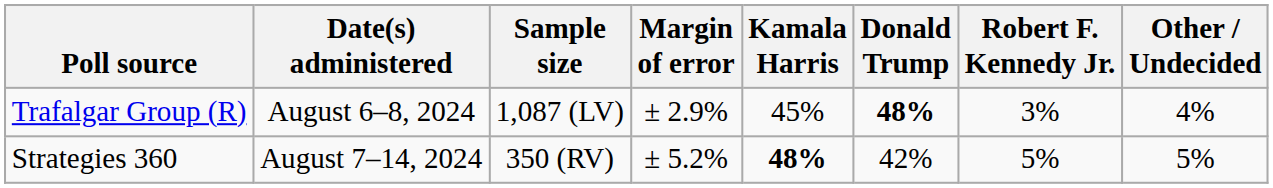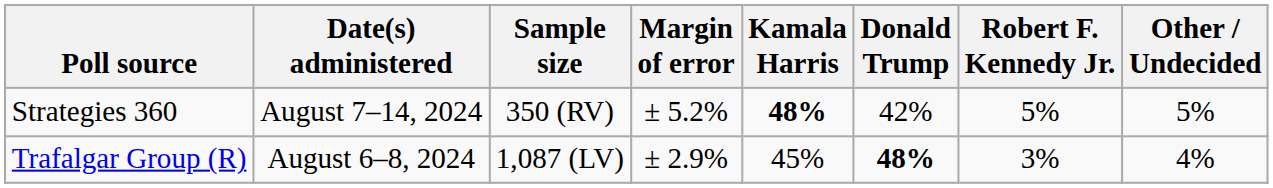rows swapped: (95, 159) <-> (129, 111)
